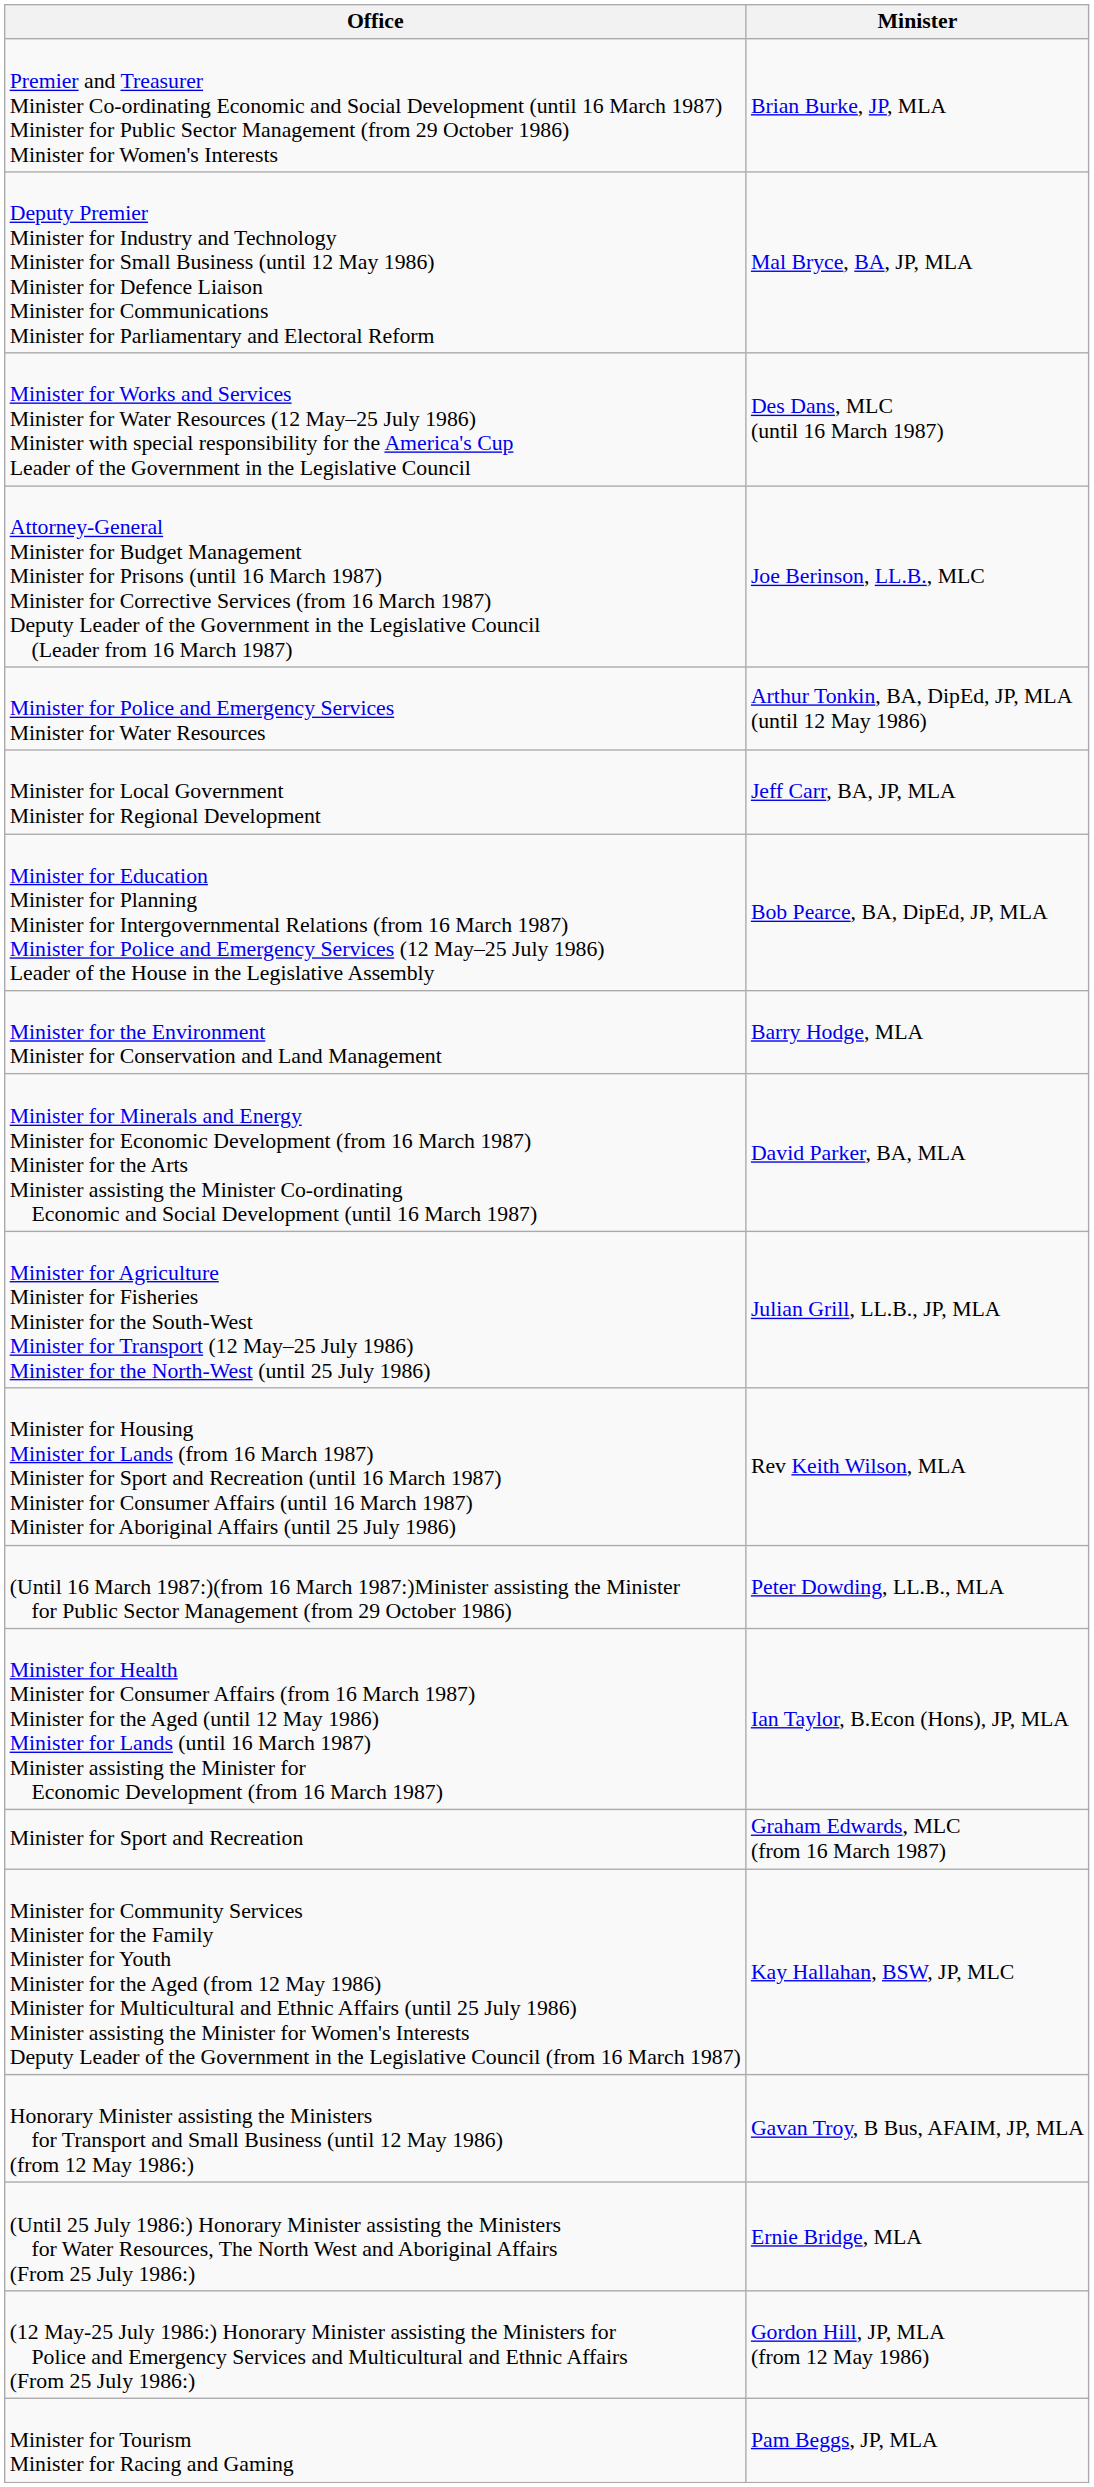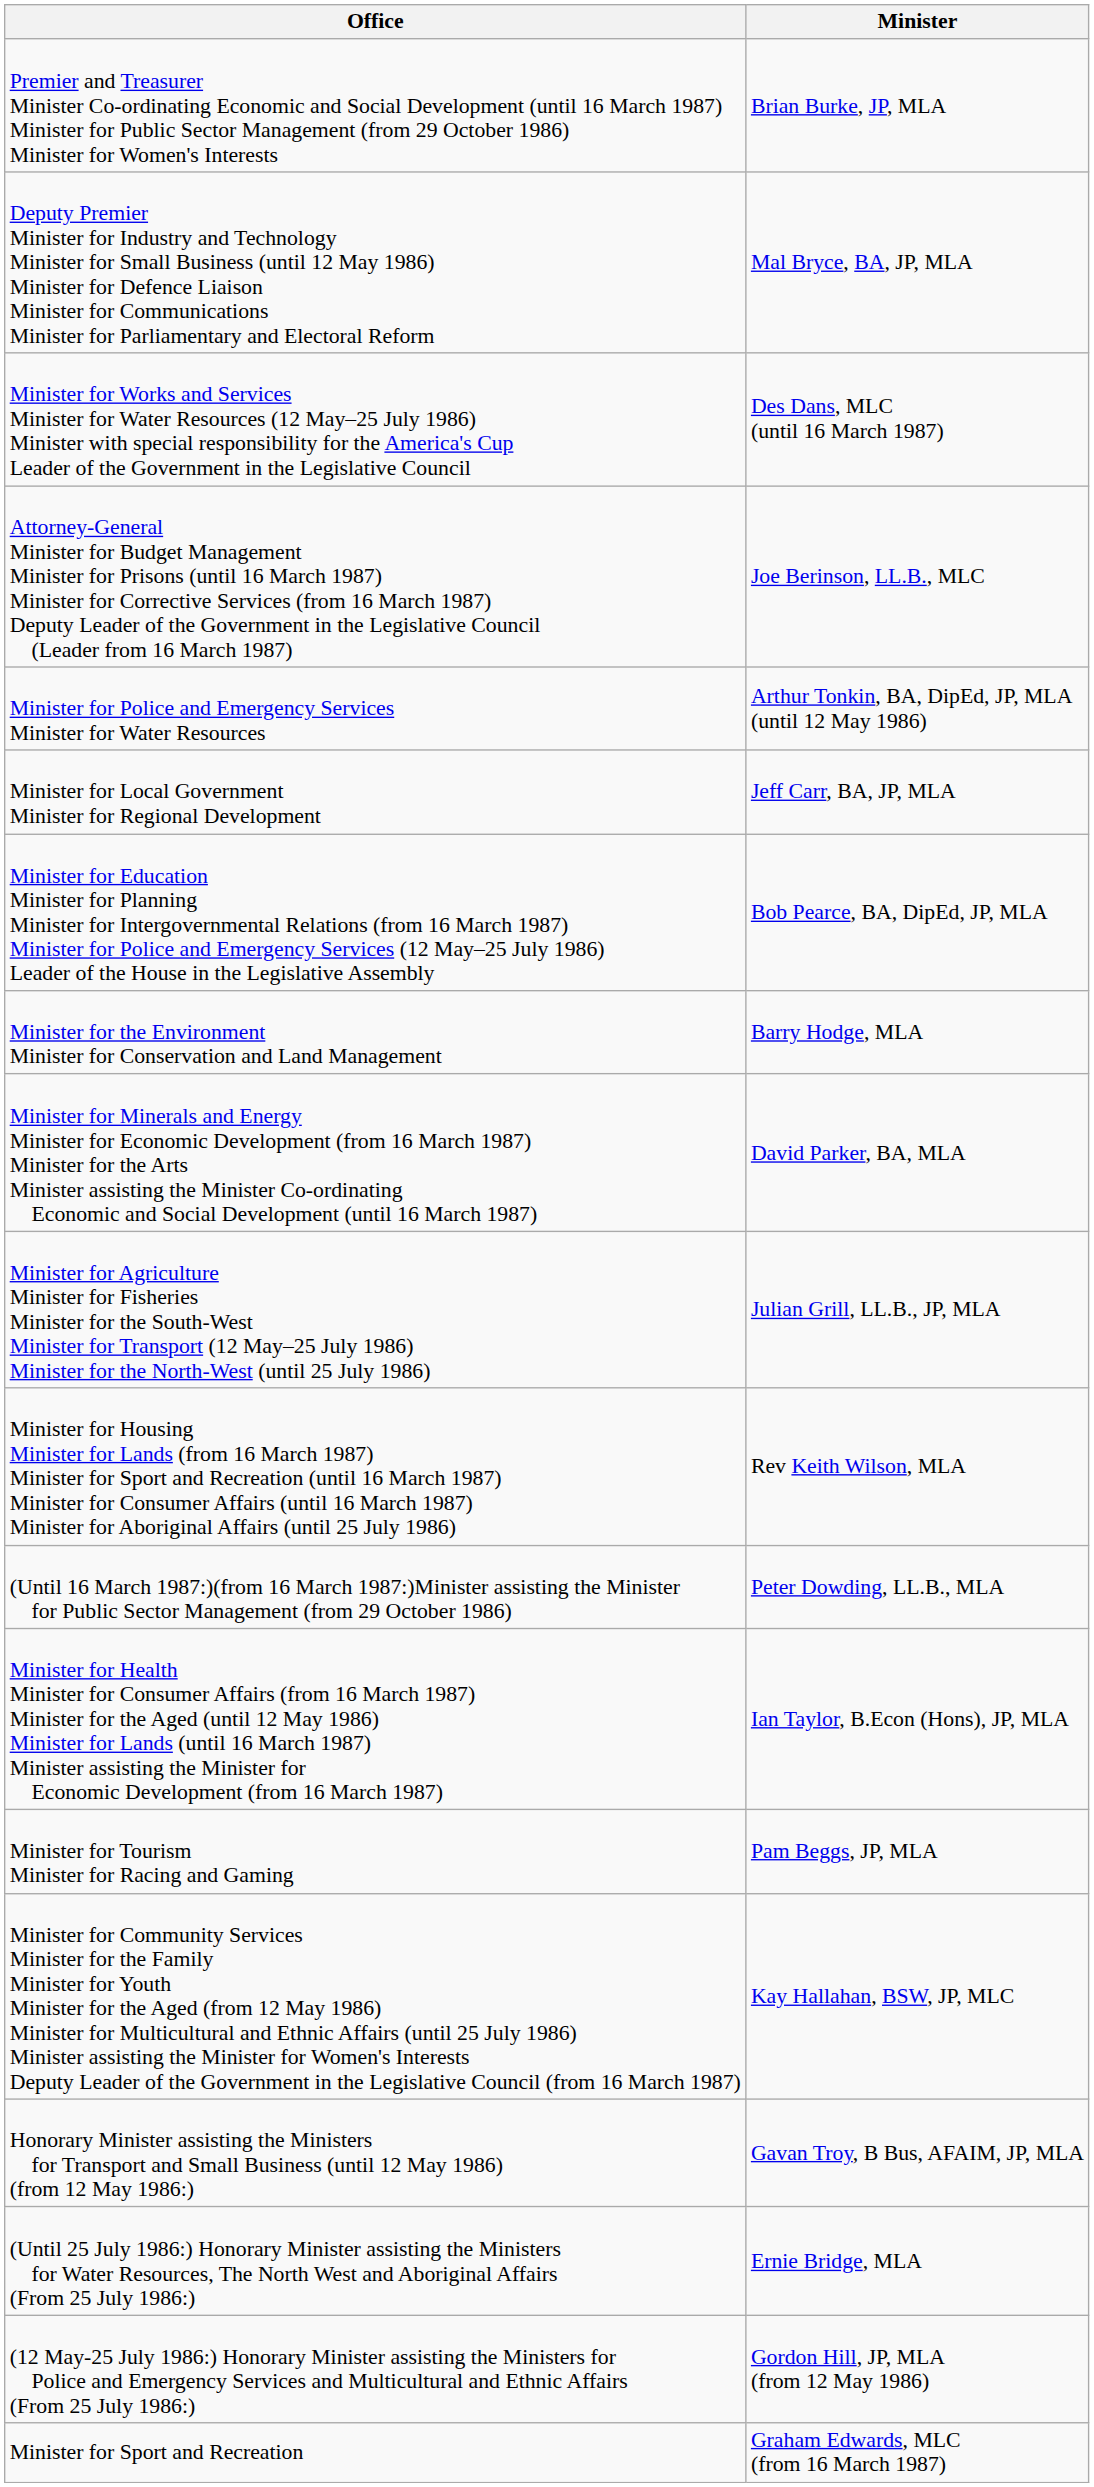rows swapped: (152, 2452) <-> (157, 1839)
